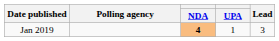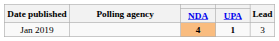(233, 30) normal -> (233, 30) bold
